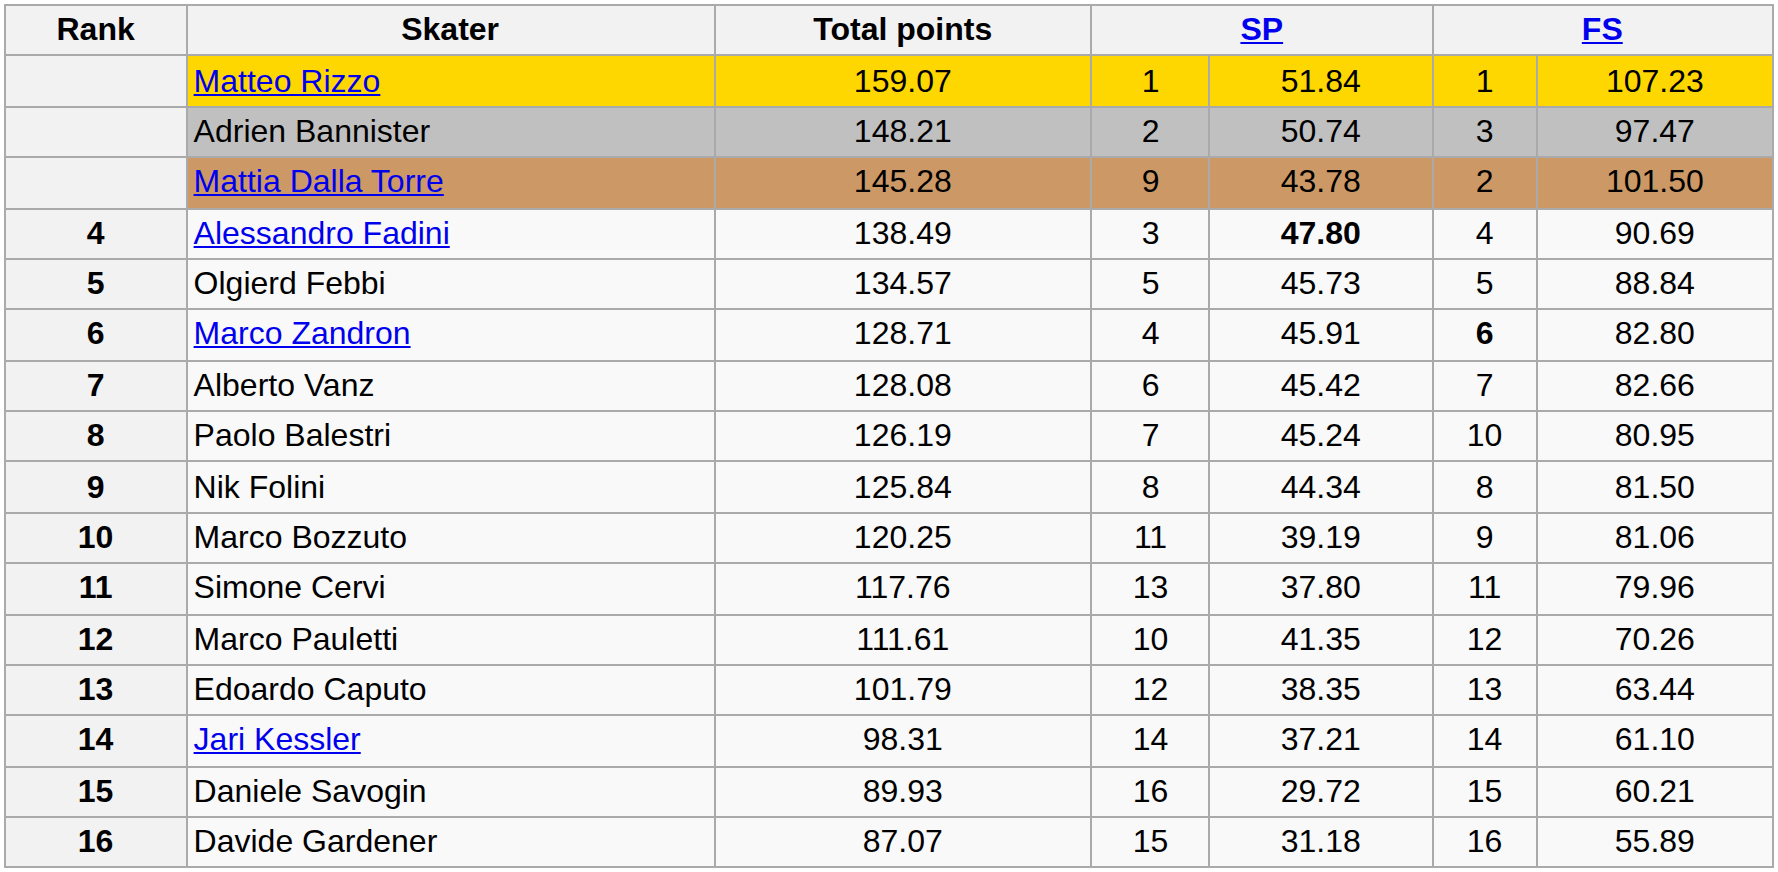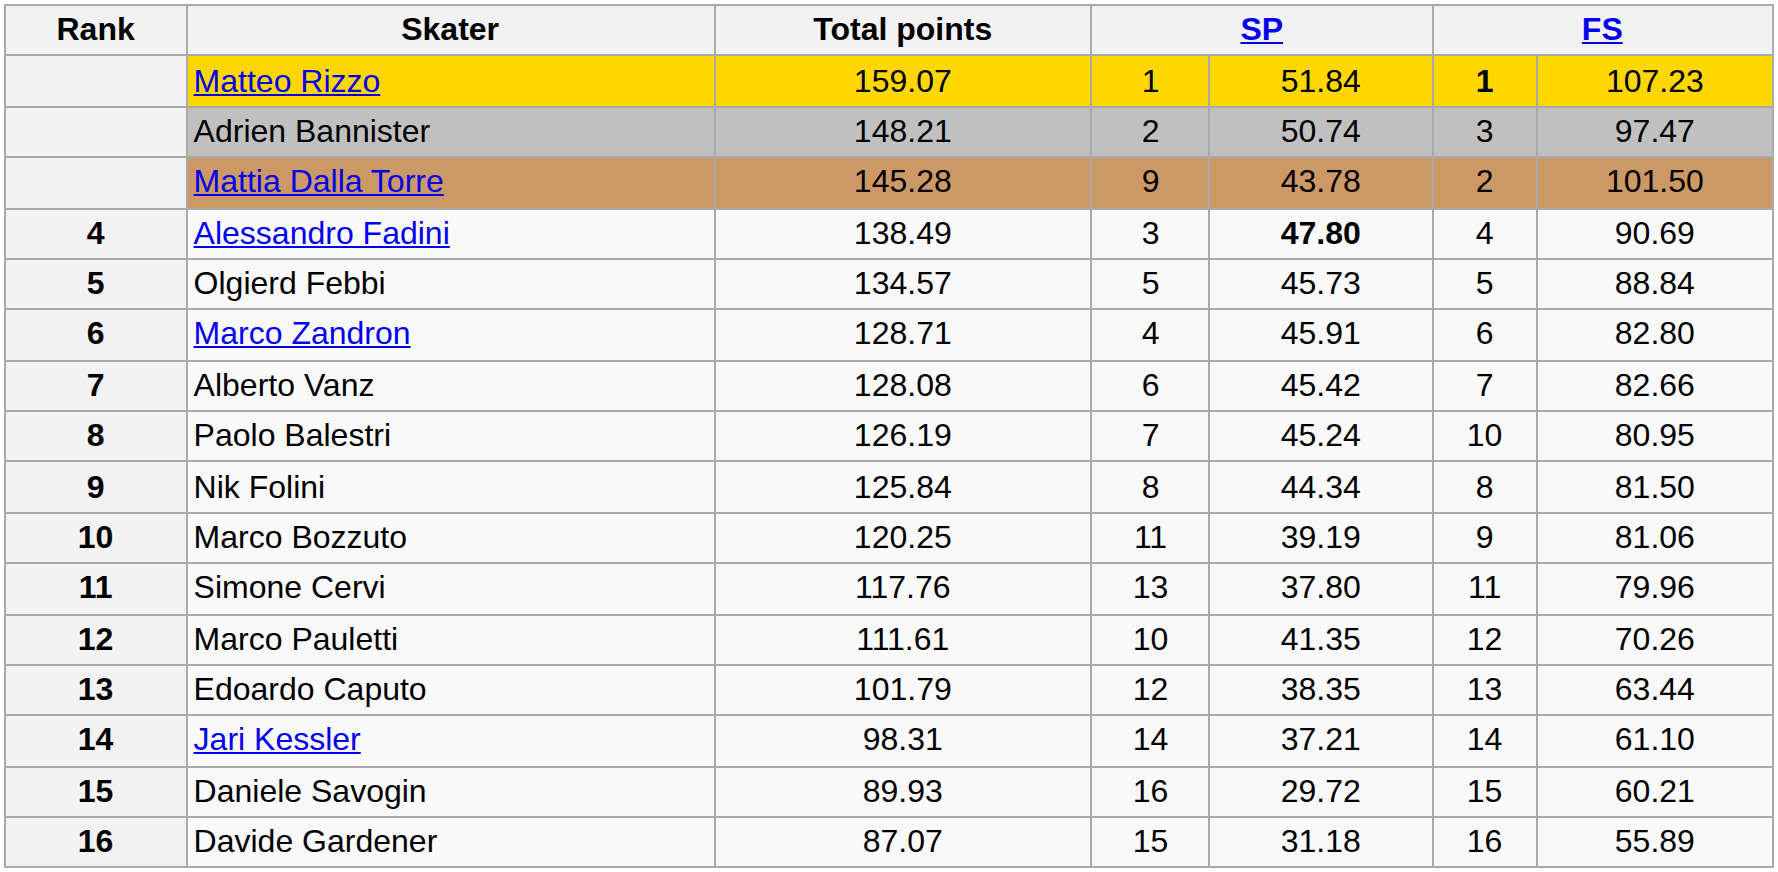(1485, 80) normal -> (1485, 80) bold
(1485, 334) bold -> (1485, 334) normal
